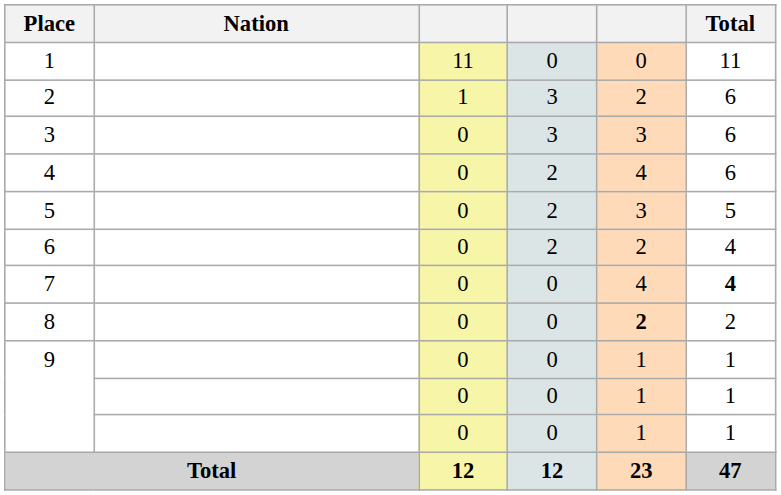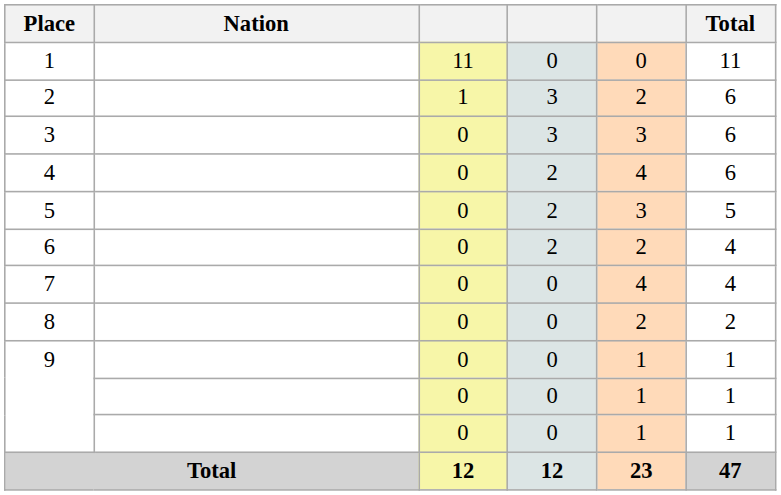(730, 284) bold -> (730, 284) normal
(641, 321) bold -> (641, 321) normal
